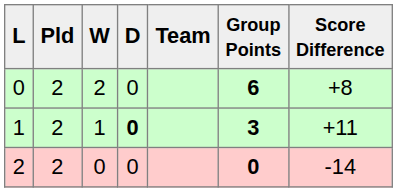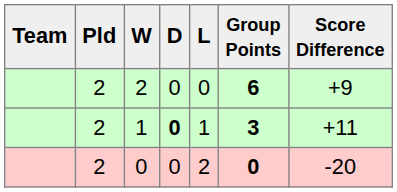columns swapped: (183, 36) <-> (19, 36)
(340, 88) +8 -> (340, 88) +9
(340, 167) -14 -> (340, 167) -20
